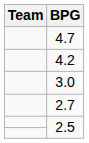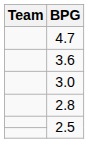(65, 60) 4.2 -> (65, 60) 3.6
(65, 104) 2.7 -> (65, 104) 2.8
